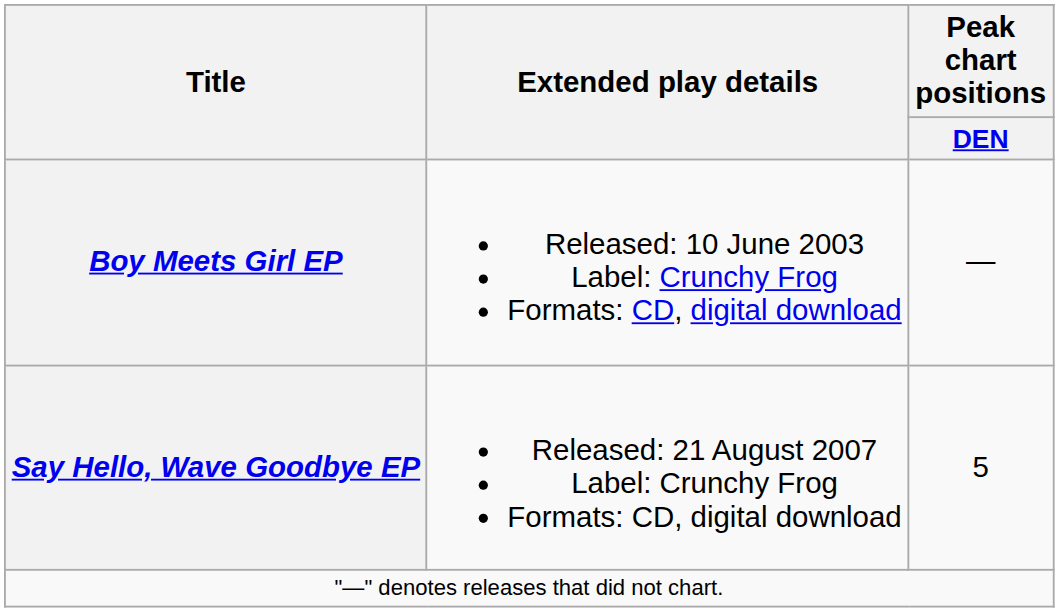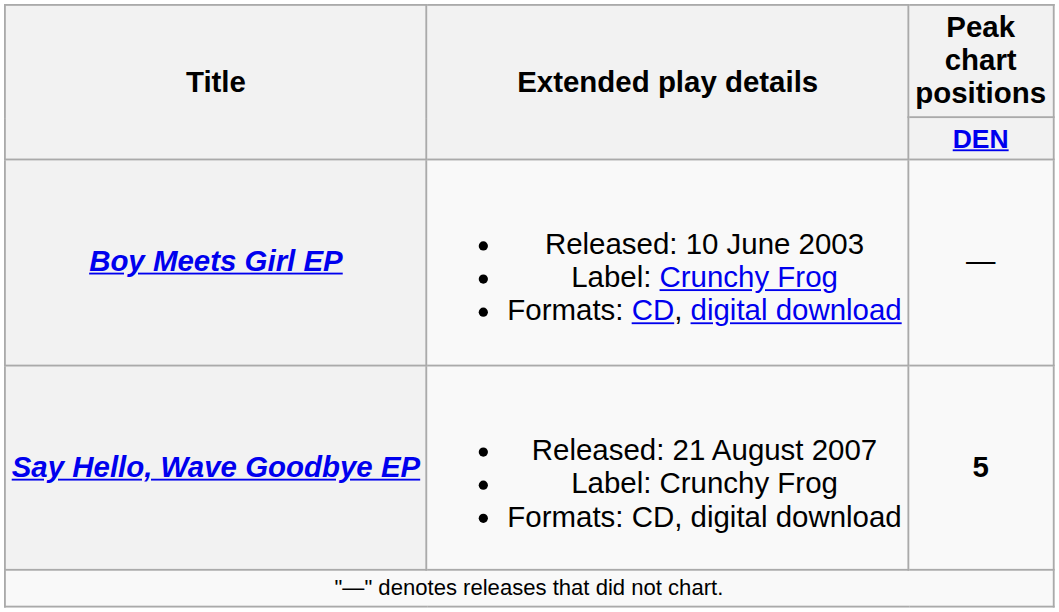(981, 466) normal -> (981, 466) bold
